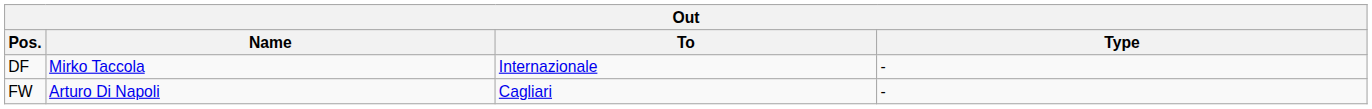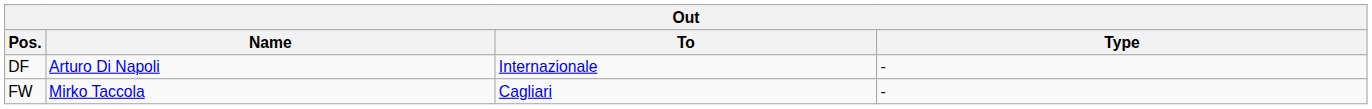(97, 67) Mirko Taccola -> (104, 67) Arturo Di Napoli
(104, 92) Arturo Di Napoli -> (97, 92) Mirko Taccola
